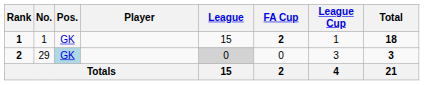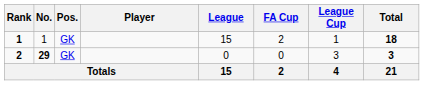(281, 39) bold -> (281, 39) normal
(44, 55) normal -> (44, 55) bold
(67, 55) lightblue background -> (67, 55) no background
(226, 55) lightgrey background -> (226, 55) no background
